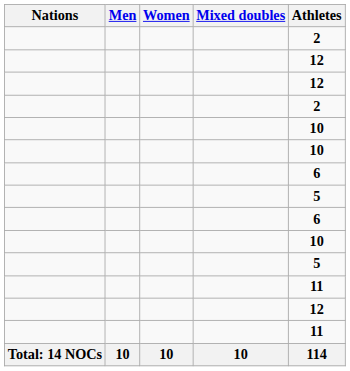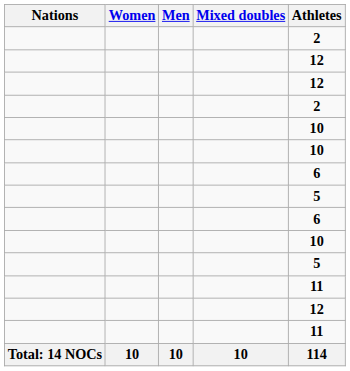columns swapped: (123, 15) <-> (166, 15)
